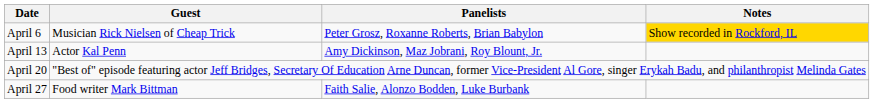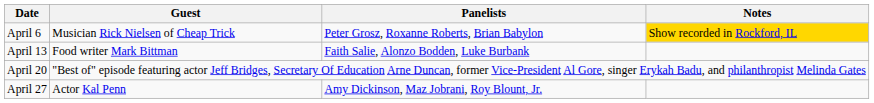(89, 51) Actor Kal Penn -> (115, 51) Food writer Mark Bittman
(433, 51) Amy Dickinson, Maz Jobrani, Roy Blount, Jr. -> (427, 51) Faith Salie, Alonzo Bodden, Luke Burbank
(115, 88) Food writer Mark Bittman -> (89, 88) Actor Kal Penn
(427, 88) Faith Salie, Alonzo Bodden, Luke Burbank -> (433, 88) Amy Dickinson, Maz Jobrani, Roy Blount, Jr.
